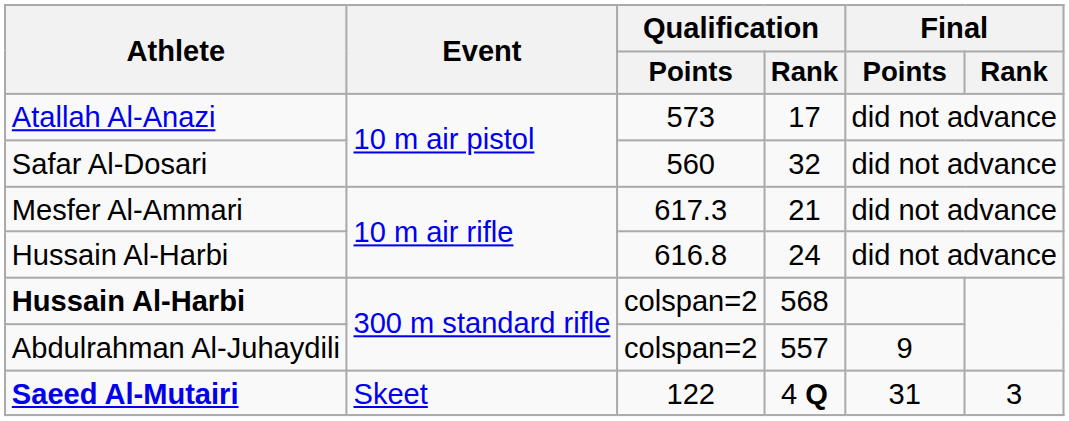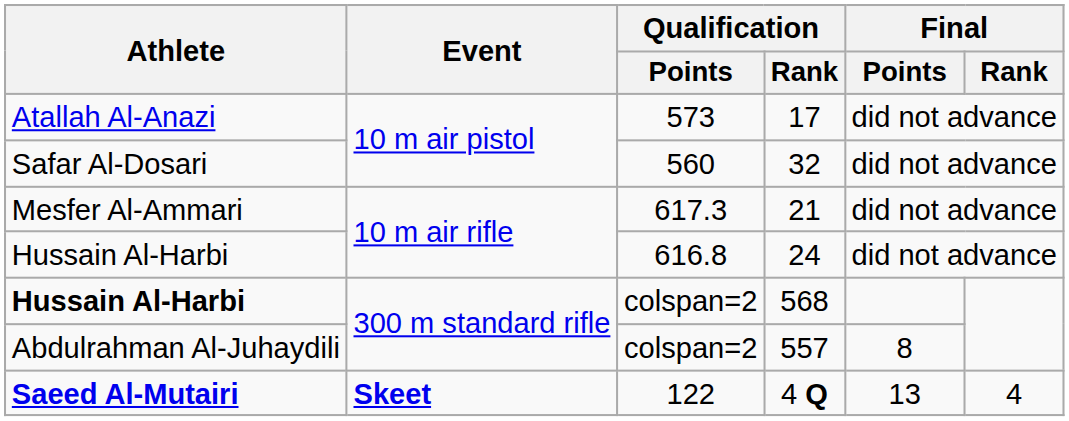(905, 347) 9 -> (905, 347) 8
(391, 393) normal -> (392, 393) bold
(905, 393) 31 -> (905, 393) 13
(1014, 393) 3 -> (1014, 393) 4
